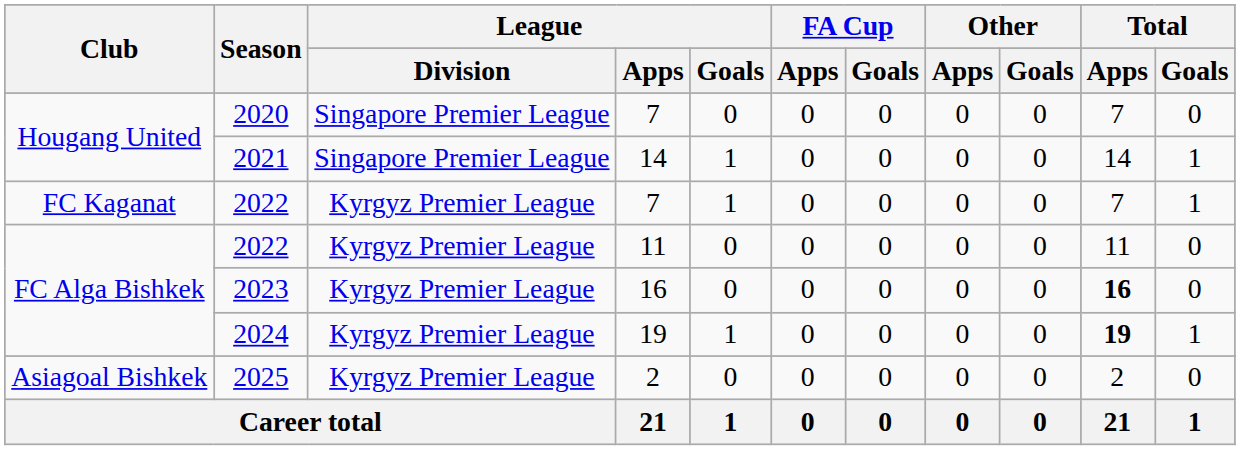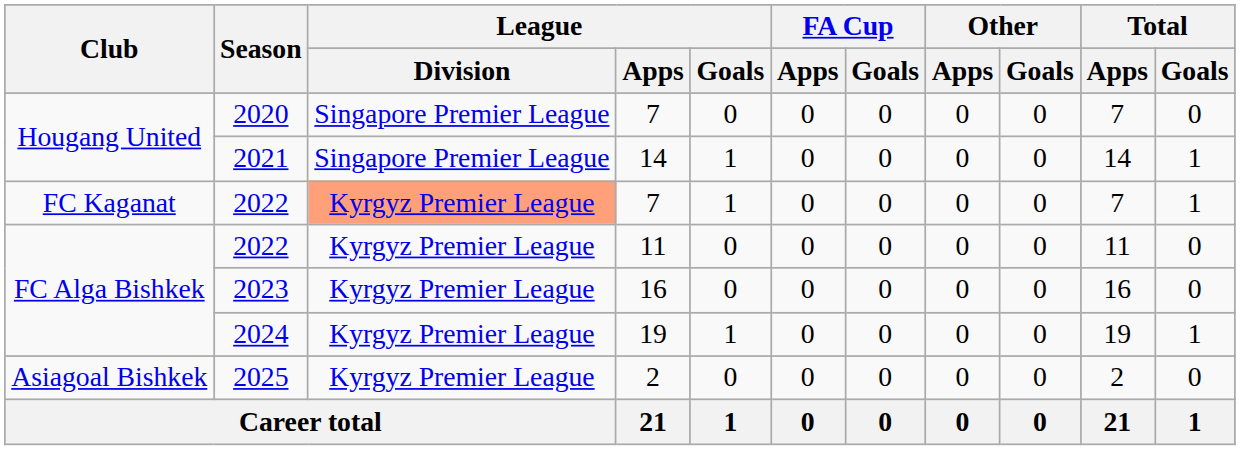(462, 202) no background -> (462, 202) lightsalmon background
(1117, 289) bold -> (1117, 289) normal
(1117, 333) bold -> (1117, 333) normal
